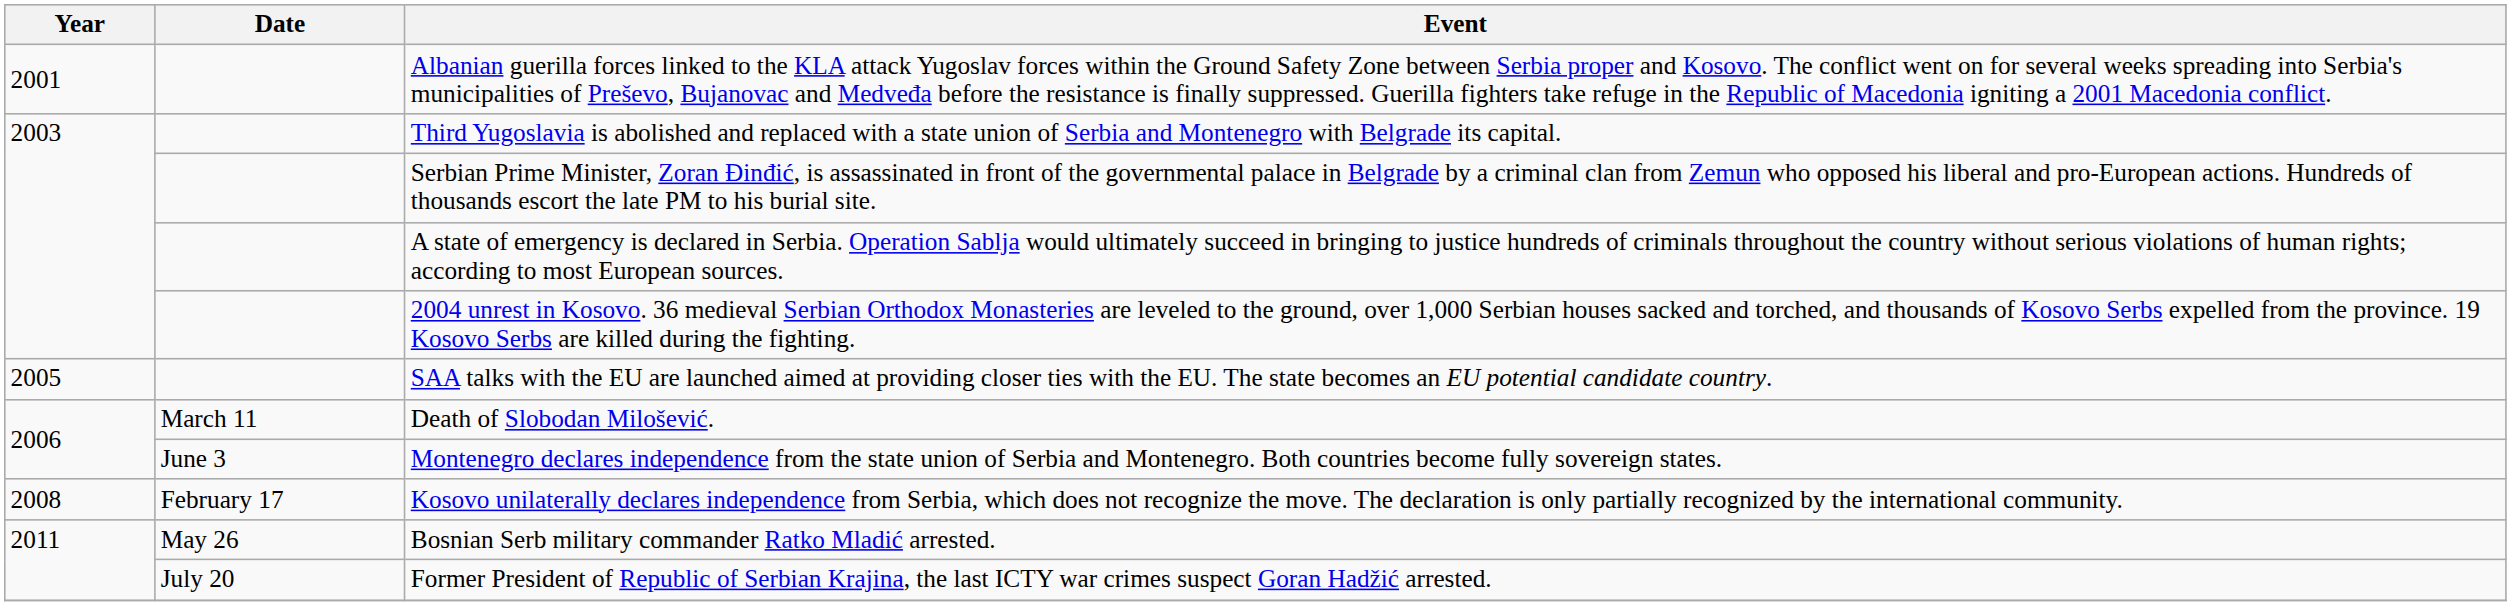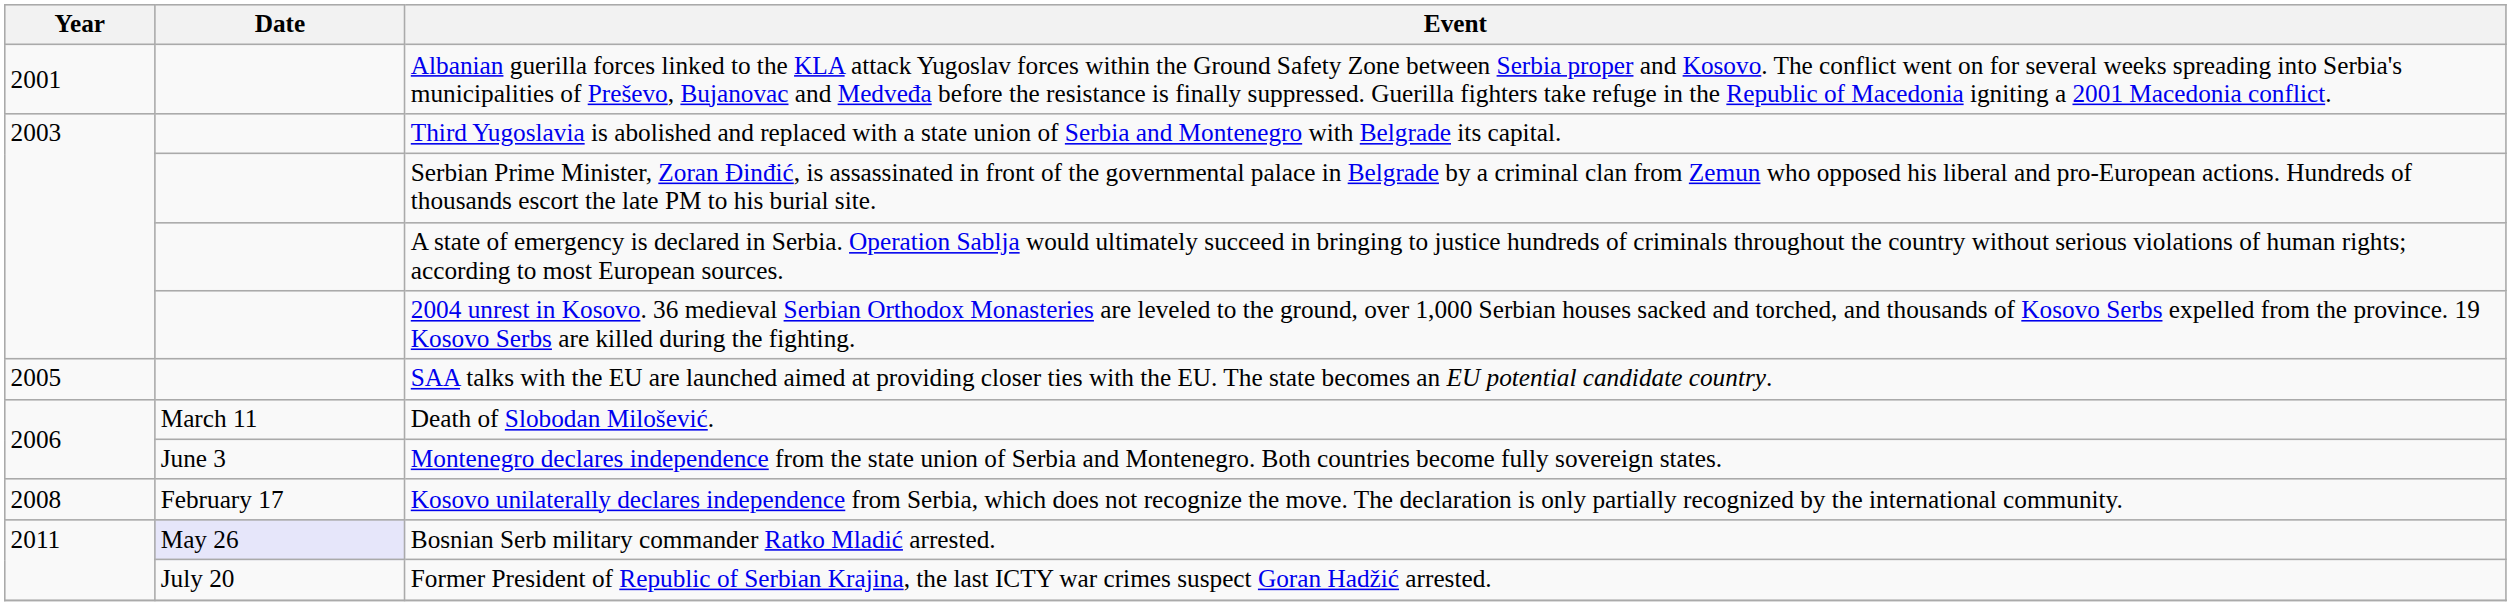(200, 539) no background -> (200, 539) lavender background
